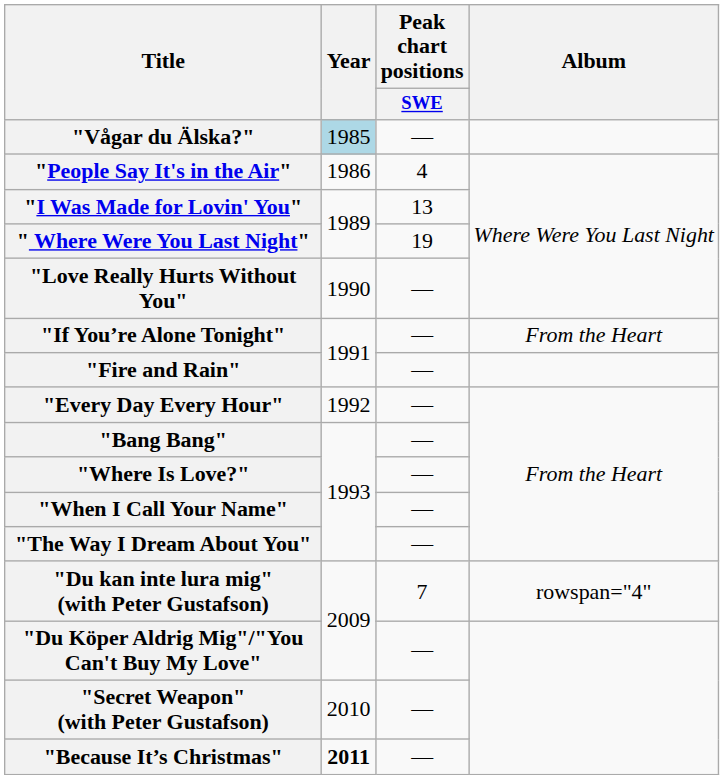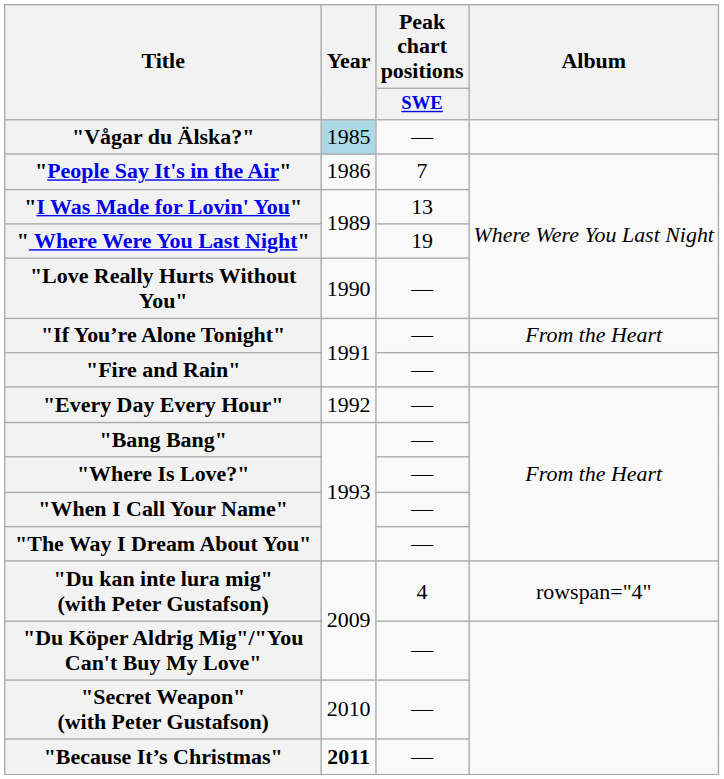(422, 171) 4 -> (422, 171) 7
(422, 590) 7 -> (422, 590) 4
